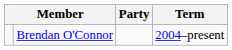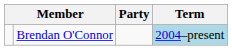(190, 34) no background -> (190, 34) lightblue background
